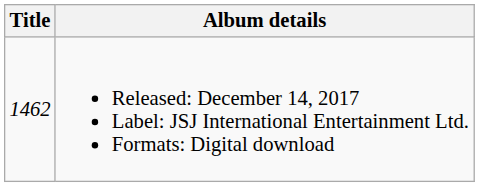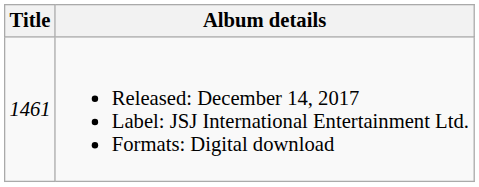(30, 109) 1462 -> (30, 109) 1461
